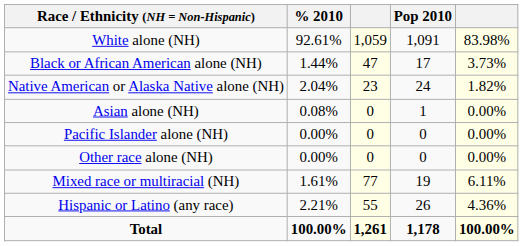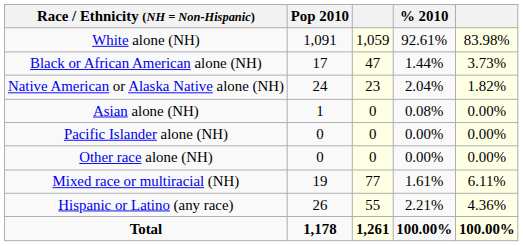columns swapped: (423, 16) <-> (319, 16)
